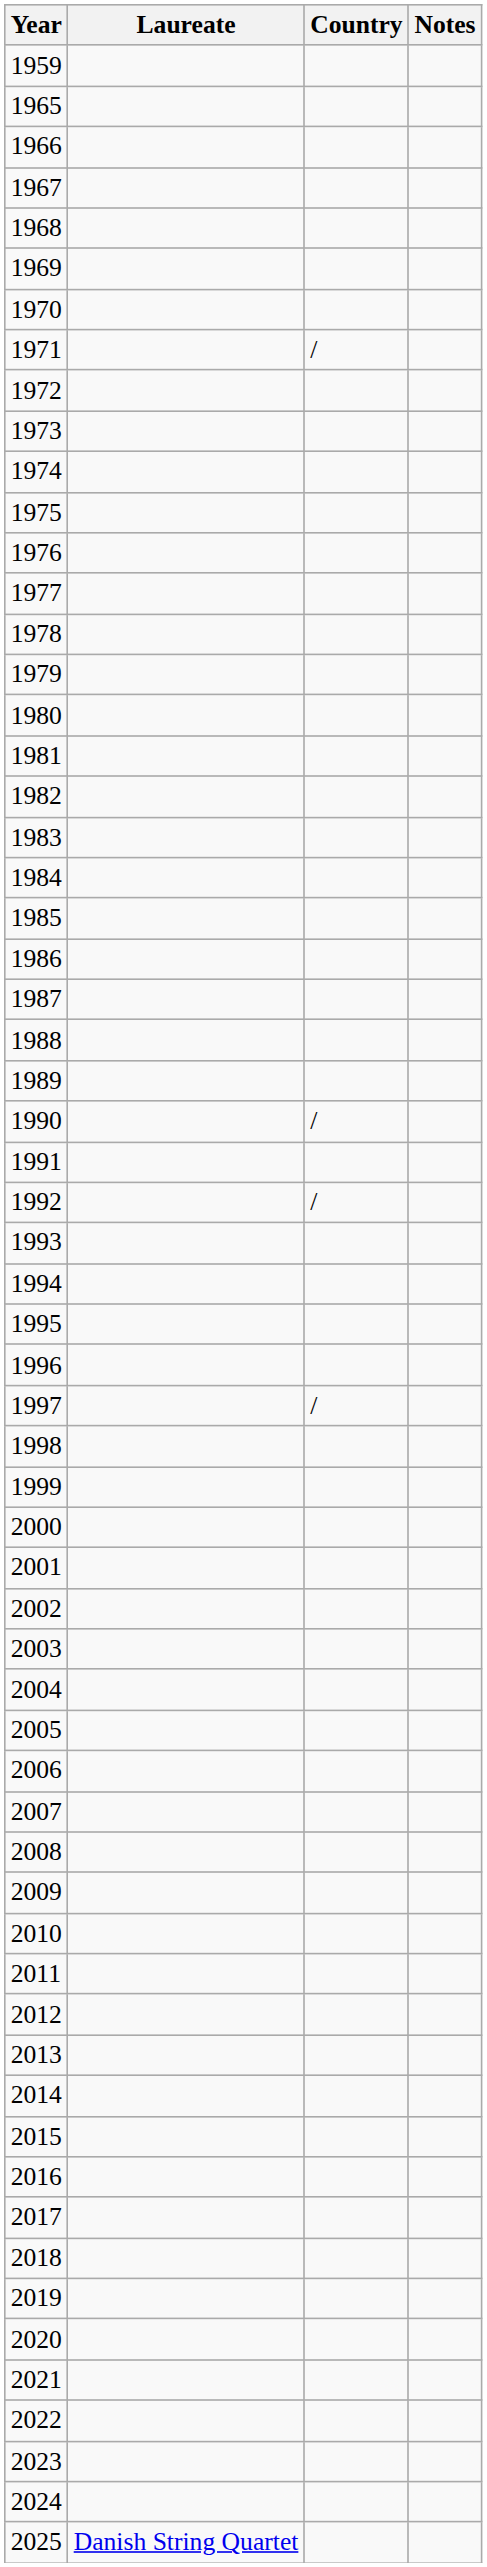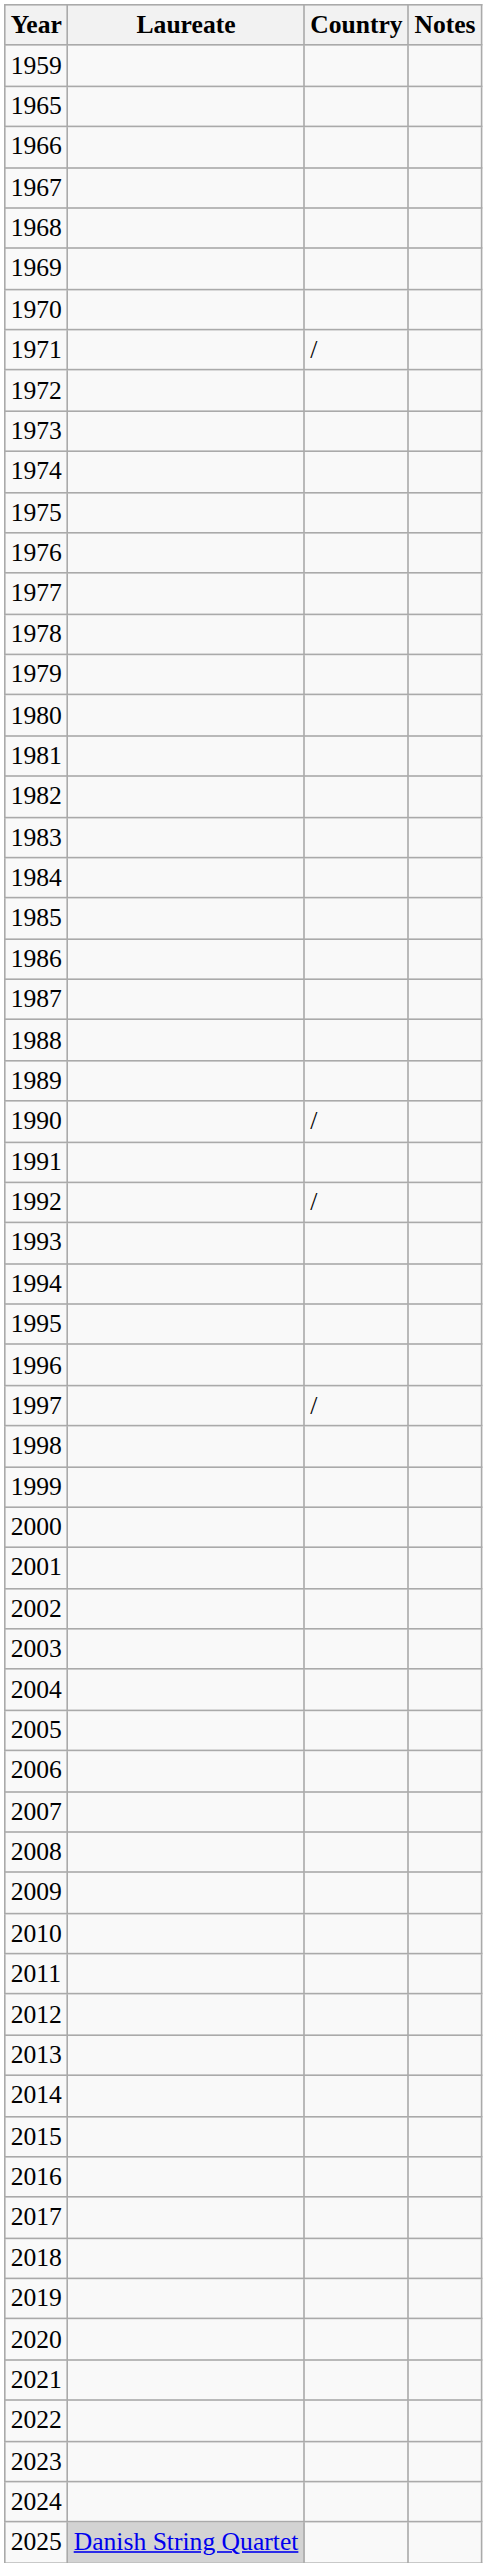(186, 2542) no background -> (186, 2542) lightgrey background
